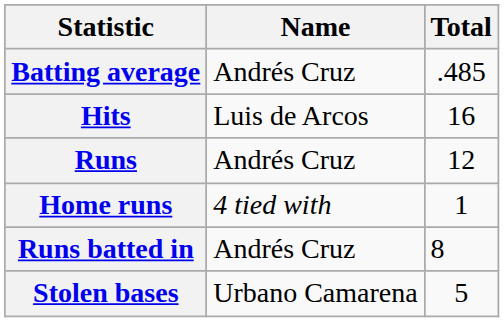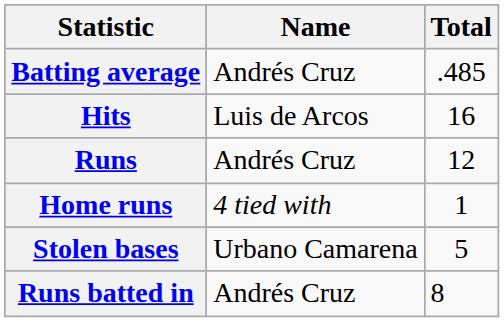rows swapped: (106, 248) <-> (106, 293)
